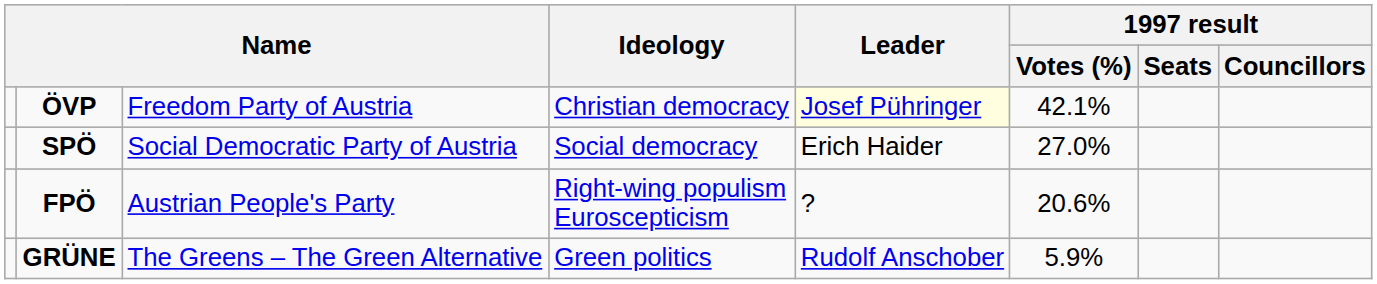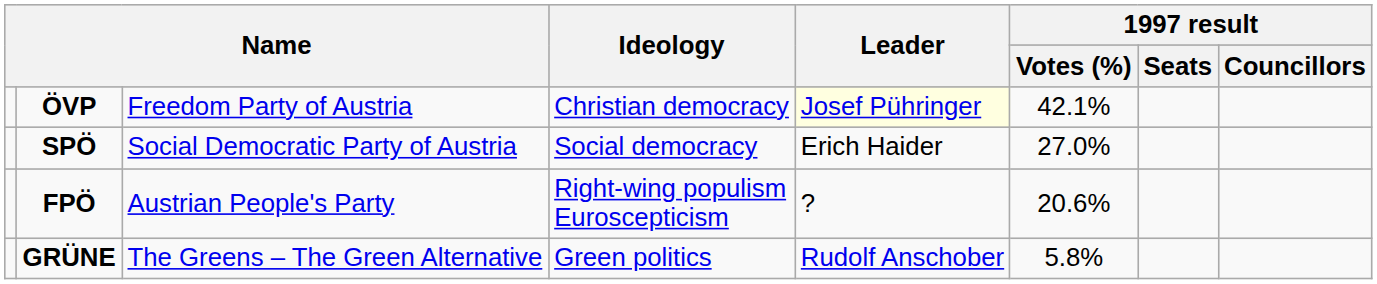(1074, 258) 5.9% -> (1074, 258) 5.8%
